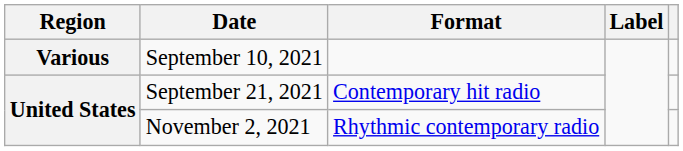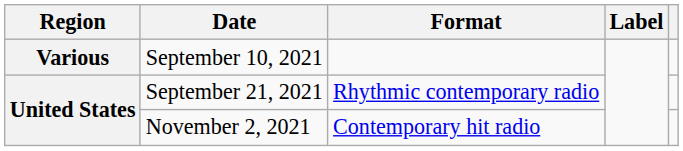(437, 92) Contemporary hit radio -> (466, 92) Rhythmic contemporary radio
(466, 127) Rhythmic contemporary radio -> (437, 127) Contemporary hit radio
